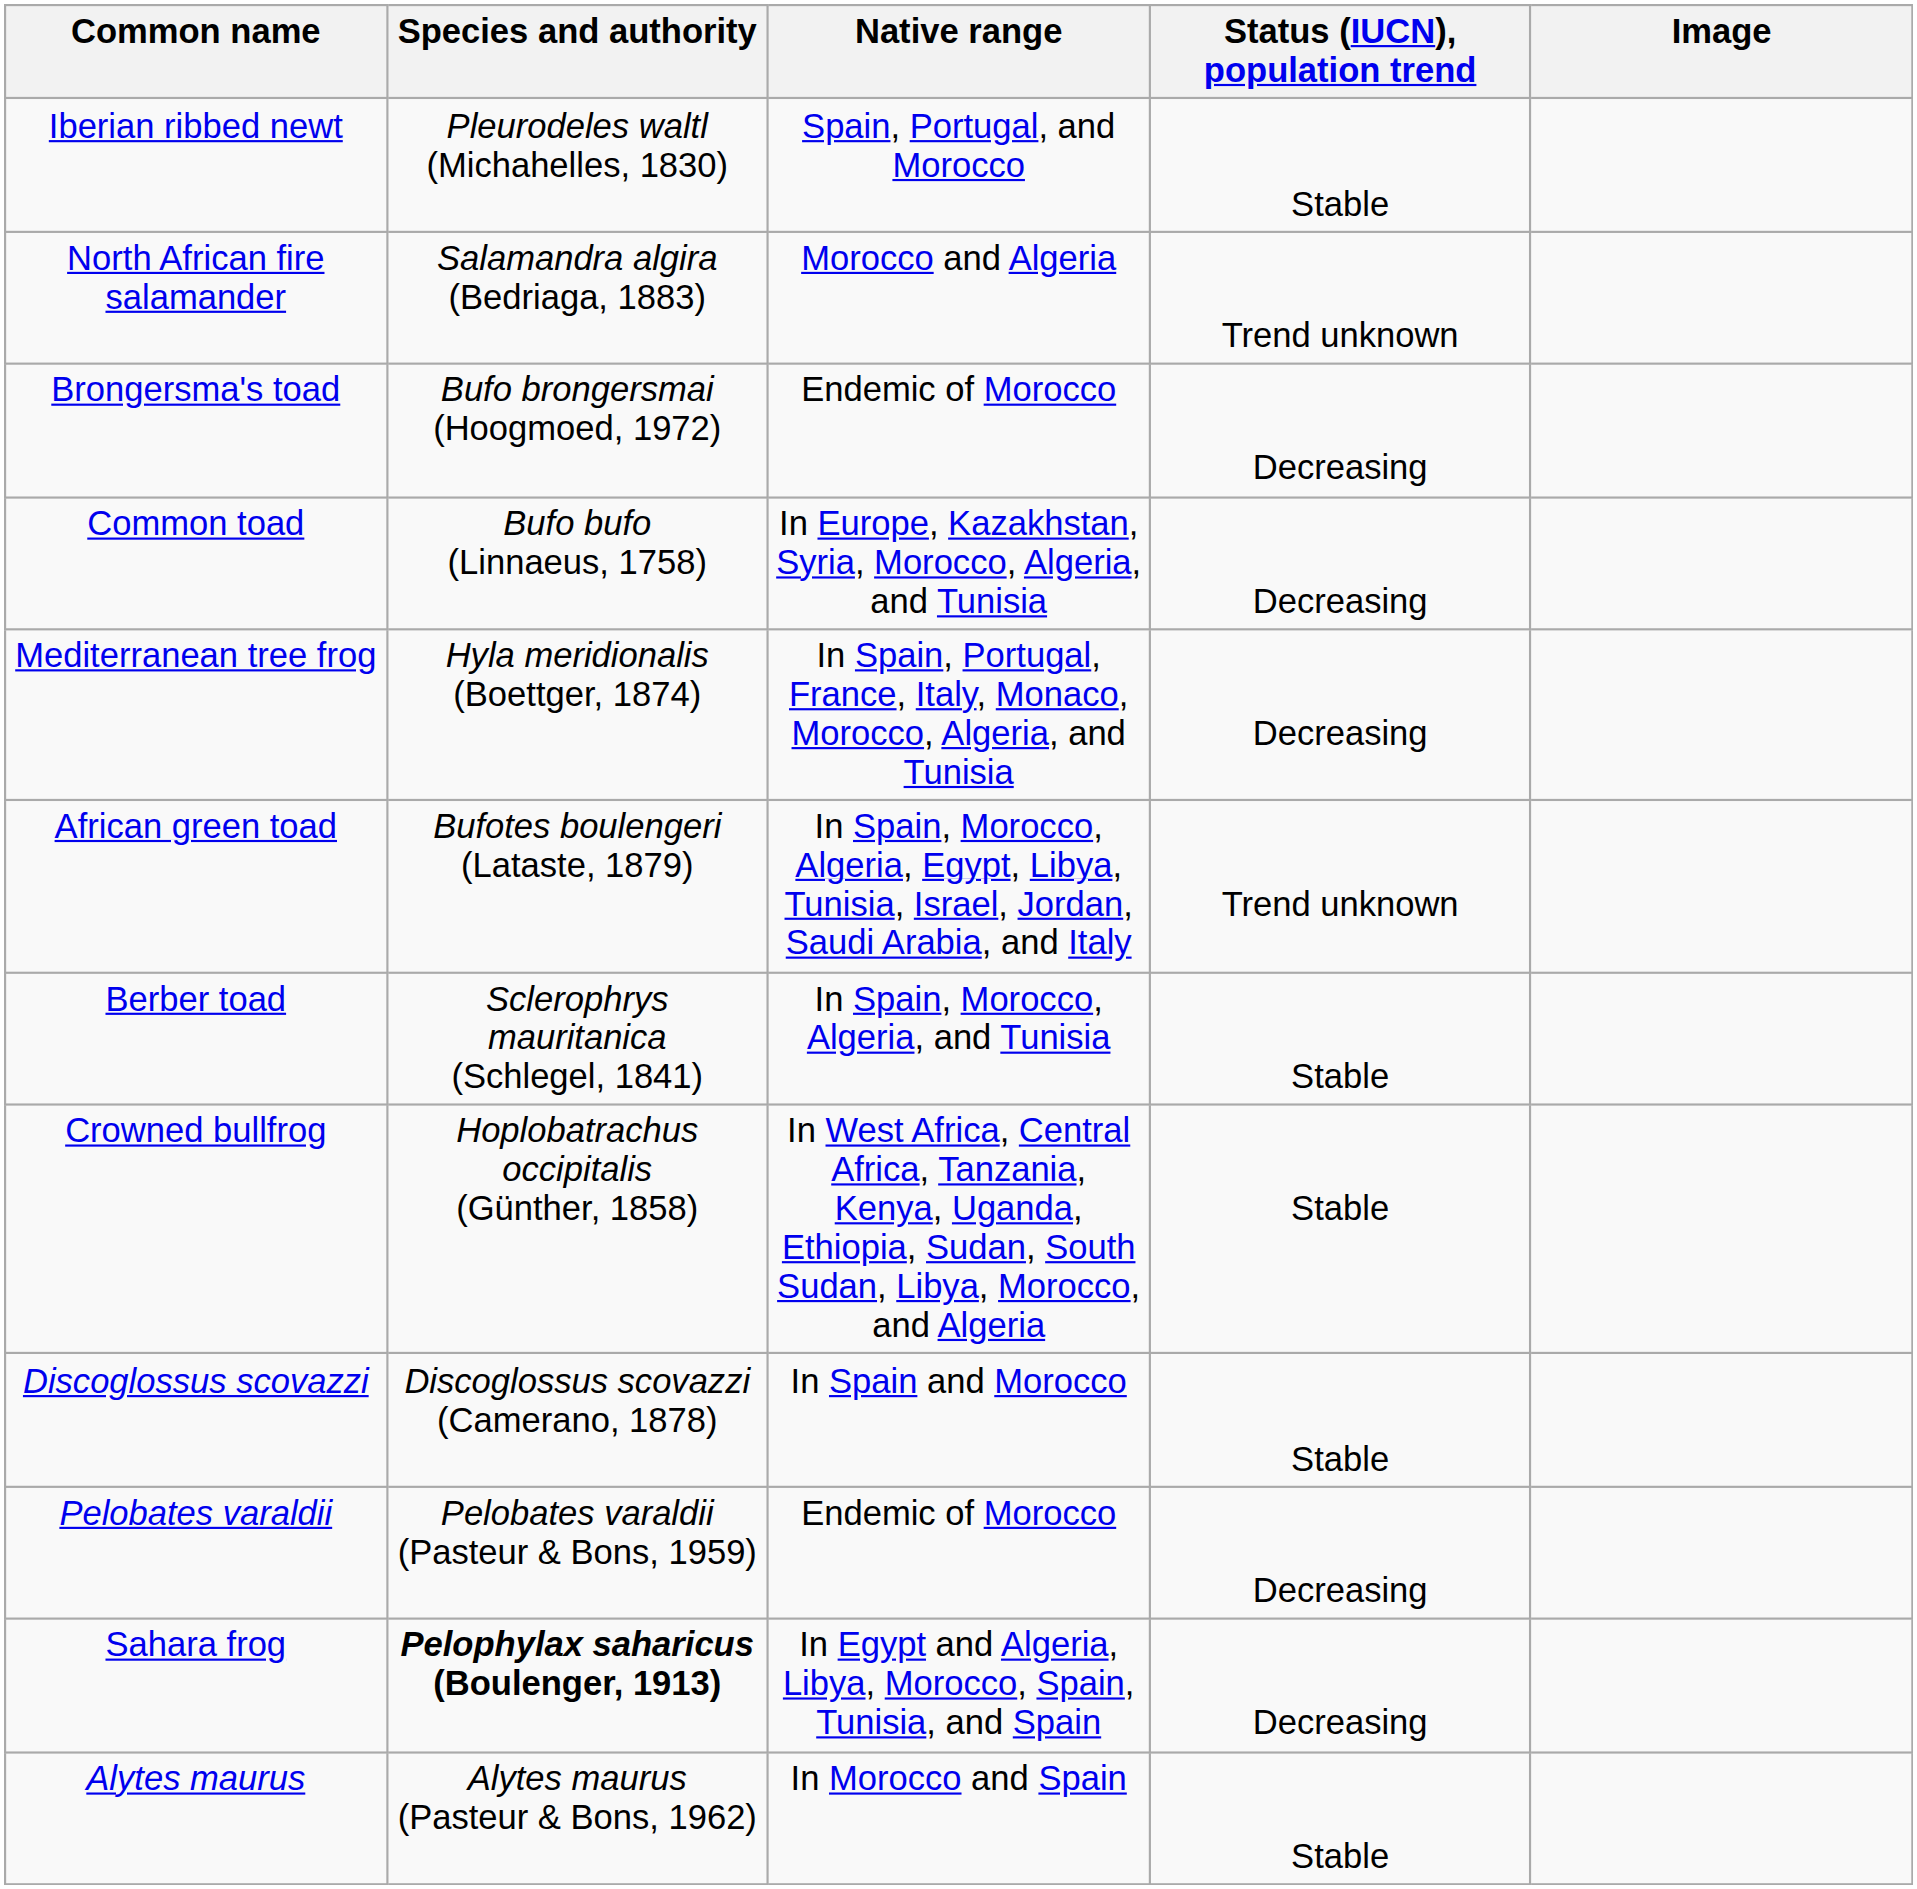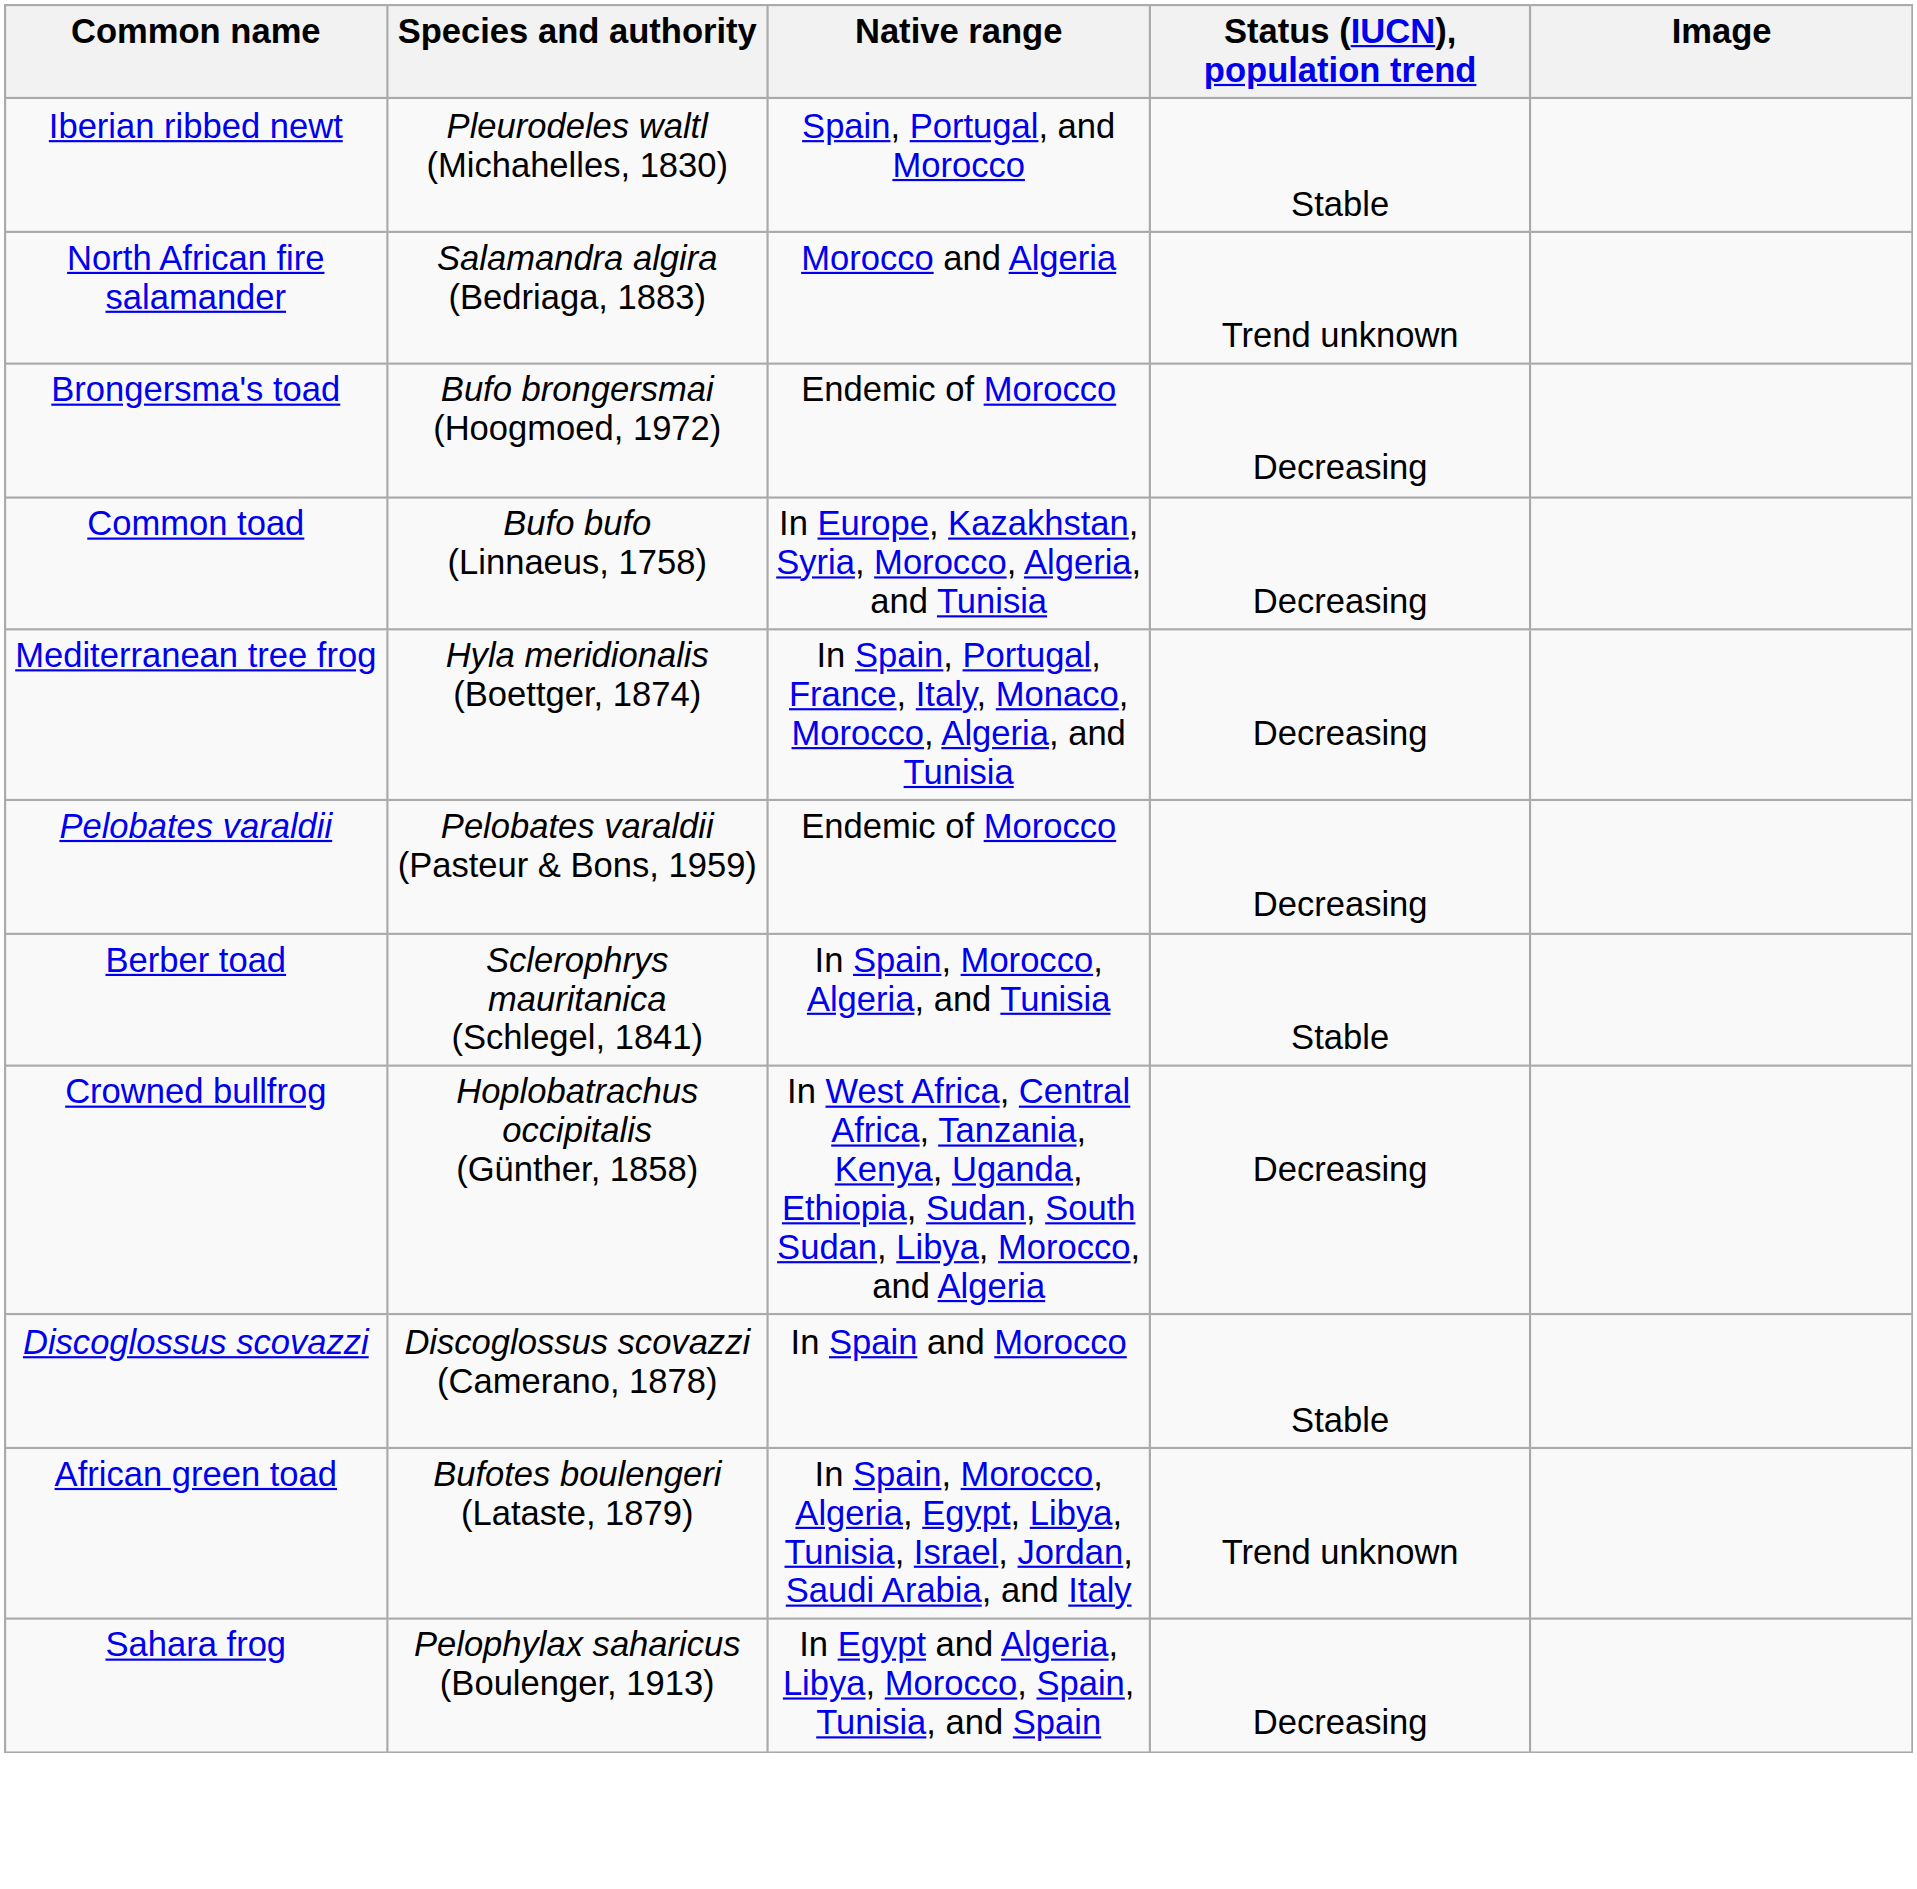rows swapped: (196, 1513) <-> (196, 827)
(1340, 1209) Stable -> (1340, 1170) Decreasing
(577, 1665) bold -> (577, 1665) normal
- row: (196, 1778)
